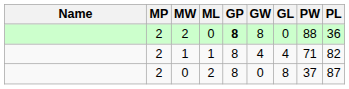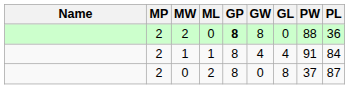(310, 53) 71 -> (310, 53) 91
(334, 53) 82 -> (334, 53) 84
